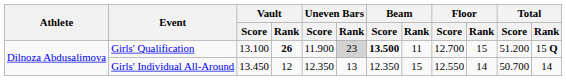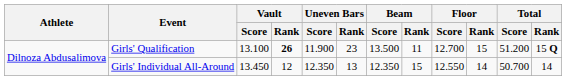(352, 49) lightgrey background -> (352, 49) no background
(384, 49) bold -> (384, 49) normal
